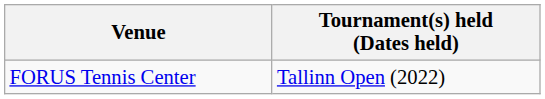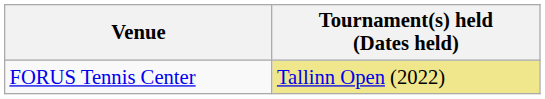(361, 76) no background -> (361, 76) khaki background
